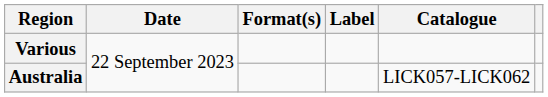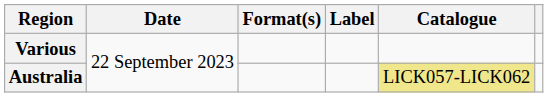(457, 77) no background -> (457, 77) khaki background
